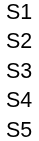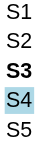(19, 70) normal -> (19, 70) bold
(19, 100) no background -> (19, 100) lightblue background
